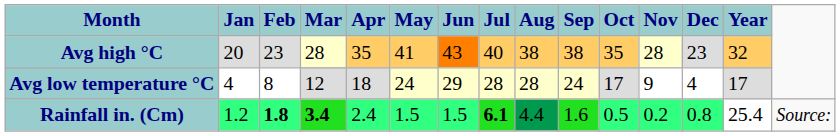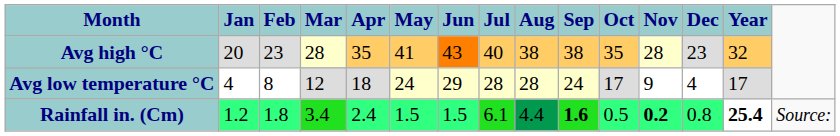(276, 114) bold -> (276, 114) normal
(317, 114) bold -> (317, 114) normal
(496, 114) bold -> (496, 114) normal
(576, 114) normal -> (576, 114) bold
(656, 114) normal -> (656, 114) bold
(745, 114) normal -> (745, 114) bold
